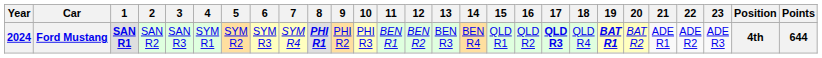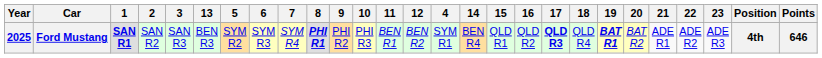columns swapped: (207, 13) <-> (446, 13)
(19, 37) 2024 -> (19, 37) 2025
(798, 37) 644 -> (798, 37) 646
